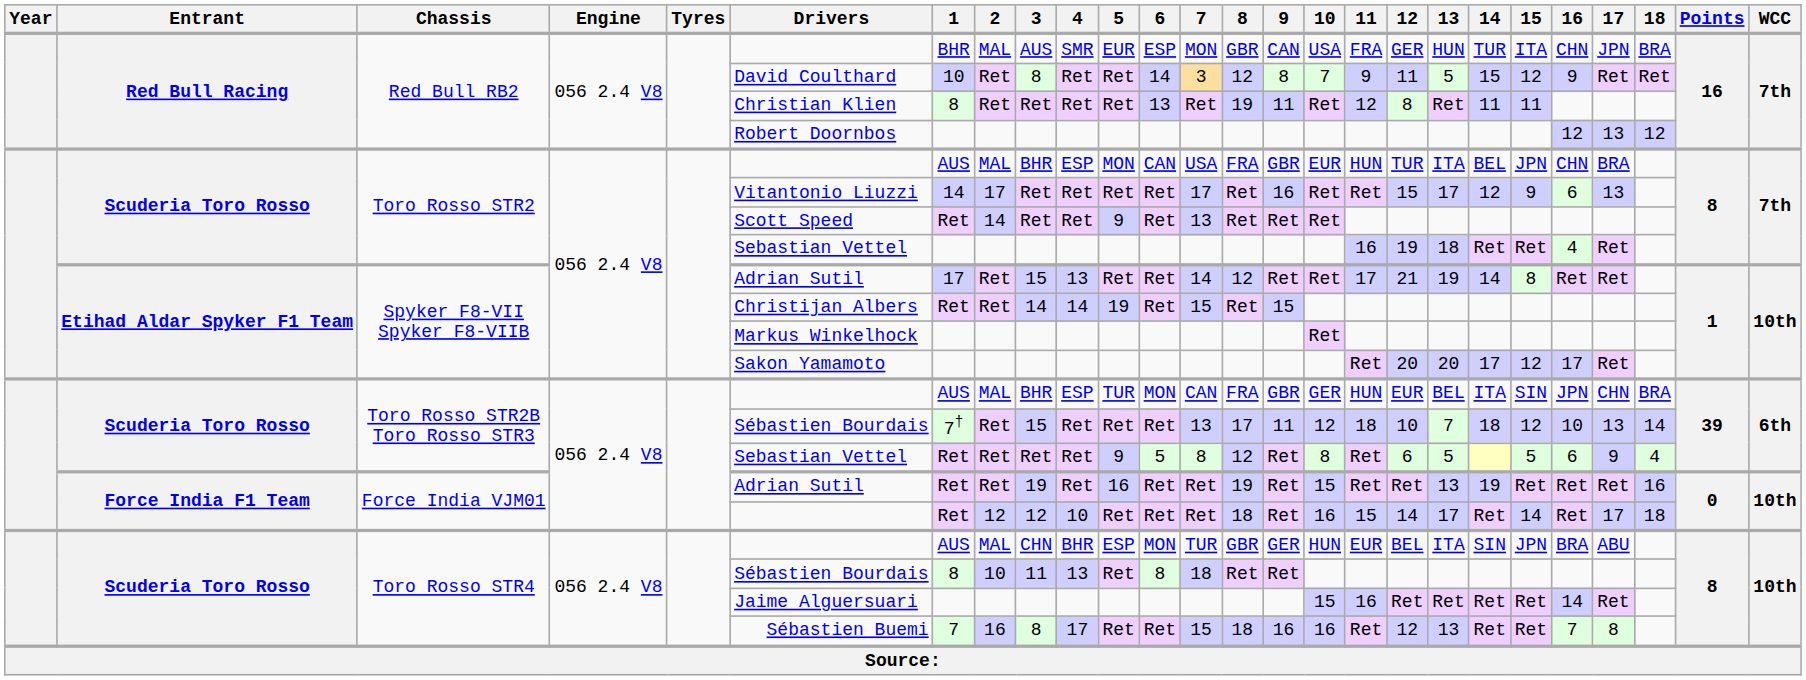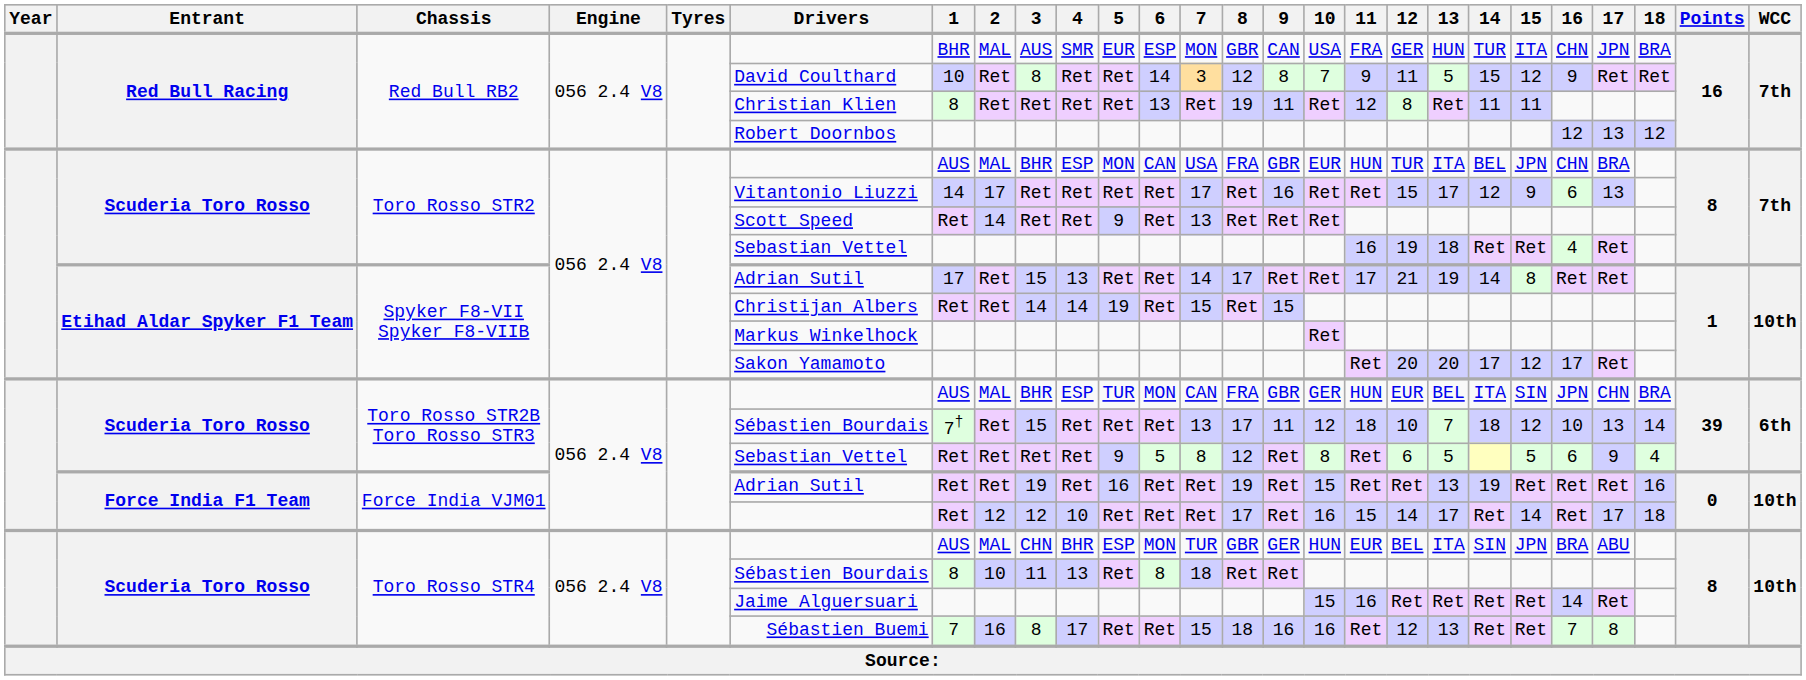(1242, 279) 12 -> (1242, 279) 17
(1242, 516) 18 -> (1242, 516) 17
